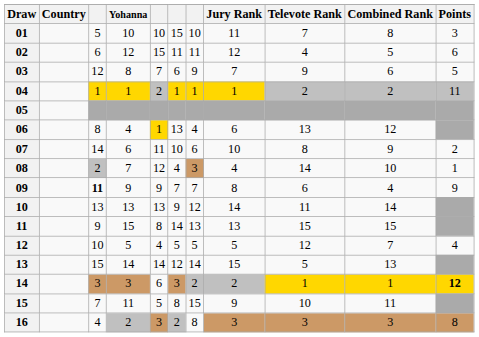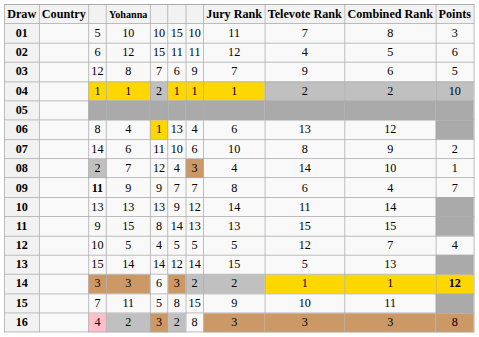(455, 91) 11 -> (455, 91) 10
(455, 187) 9 -> (455, 187) 7
(97, 322) no background -> (97, 322) pink background
